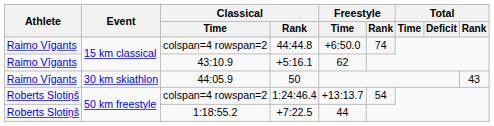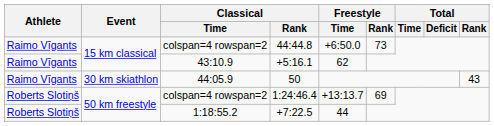(381, 46) 74 -> (381, 46) 73
(381, 96) 54 -> (381, 96) 69
